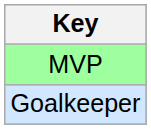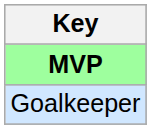(75, 64) normal -> (75, 64) bold
